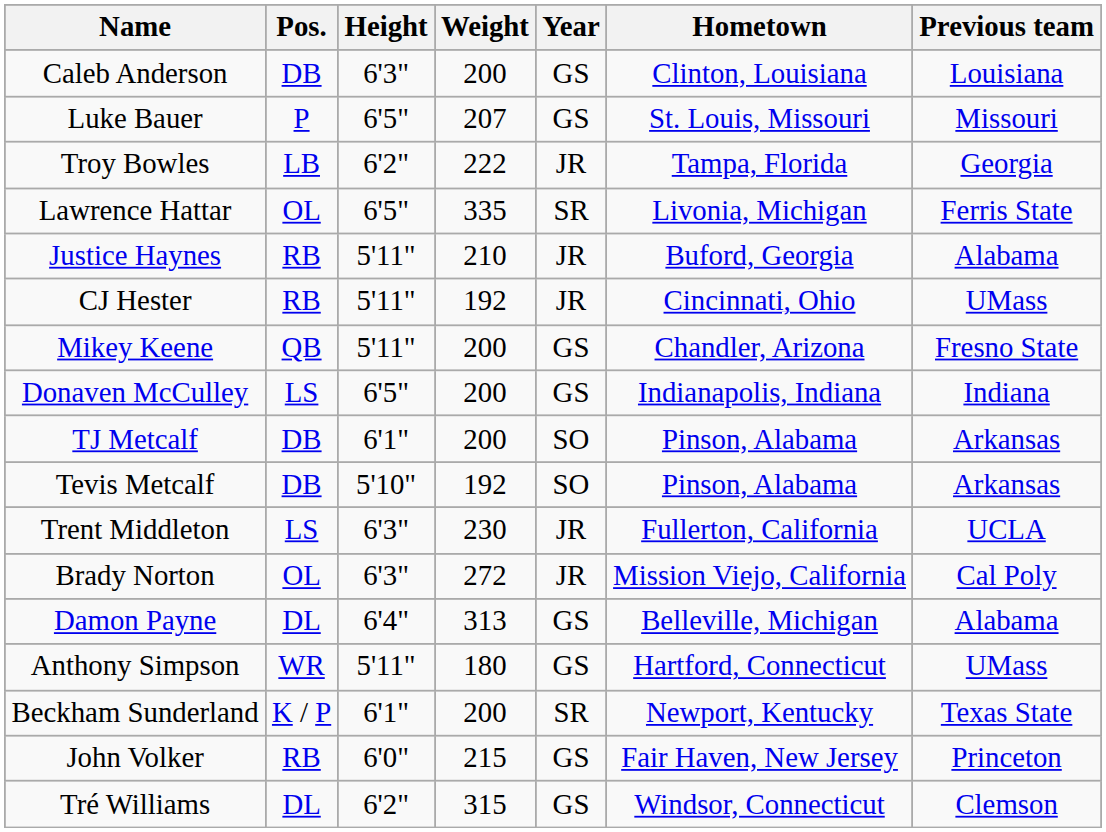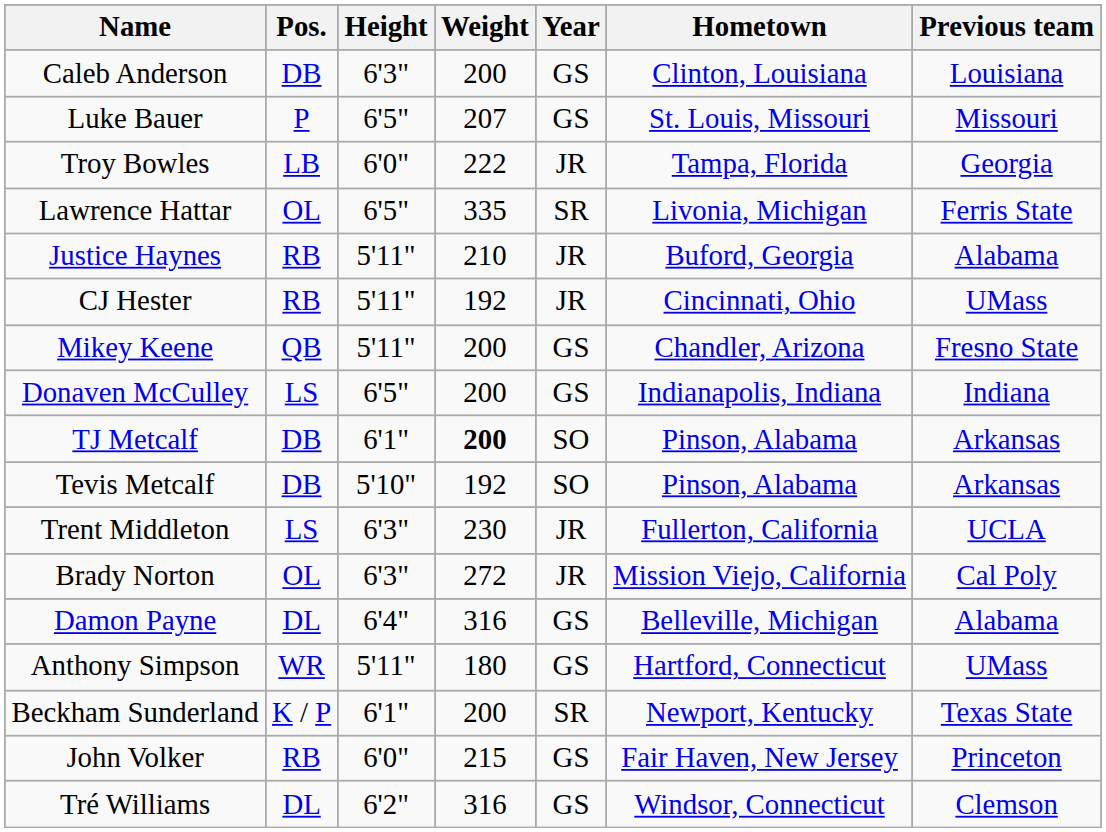(386, 164) 6'2" -> (386, 164) 6'0"
(485, 438) normal -> (485, 438) bold
(485, 621) 313 -> (485, 621) 316
(485, 803) 315 -> (485, 803) 316
